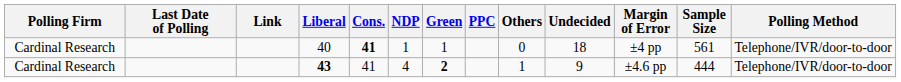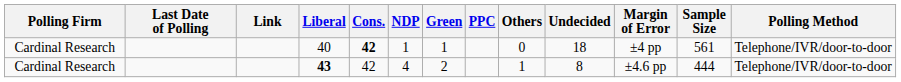(369, 48) 41 -> (369, 48) 42
(369, 67) 41 -> (369, 67) 42
(444, 67) bold -> (444, 67) normal
(580, 67) 9 -> (580, 67) 8
